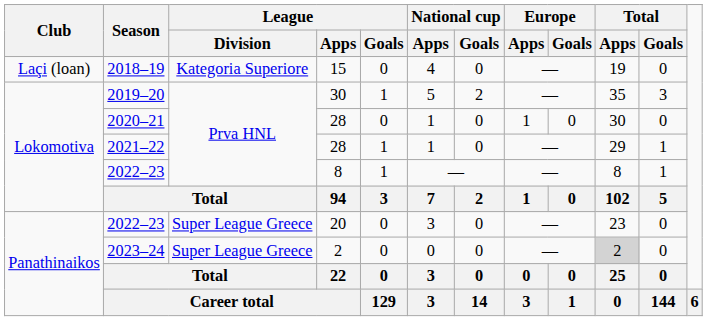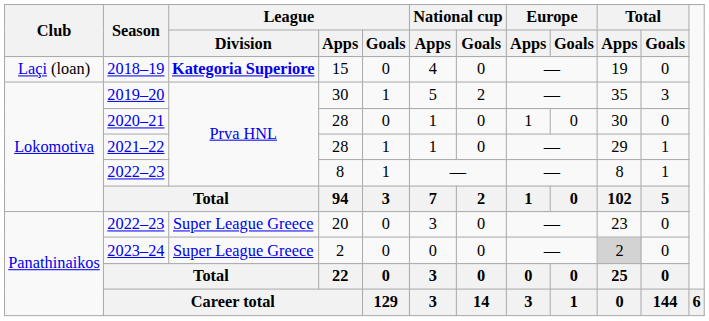(242, 69) normal -> (243, 69) bold
